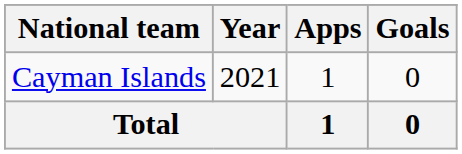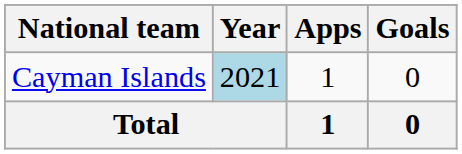(250, 76) no background -> (250, 76) lightblue background
